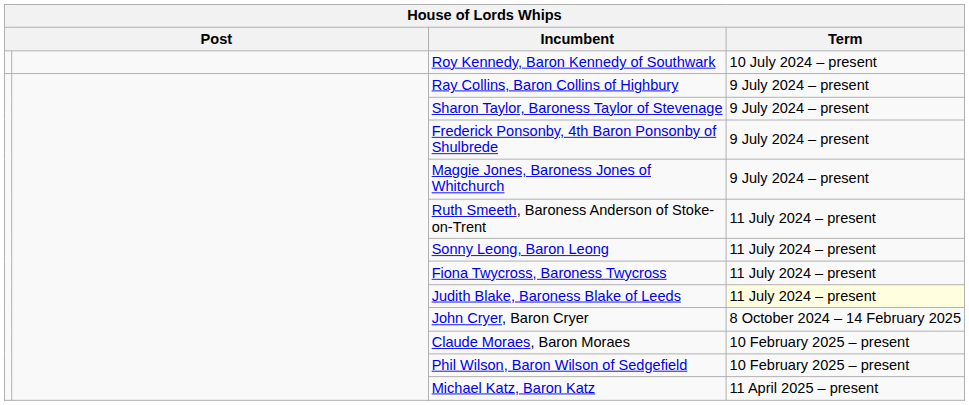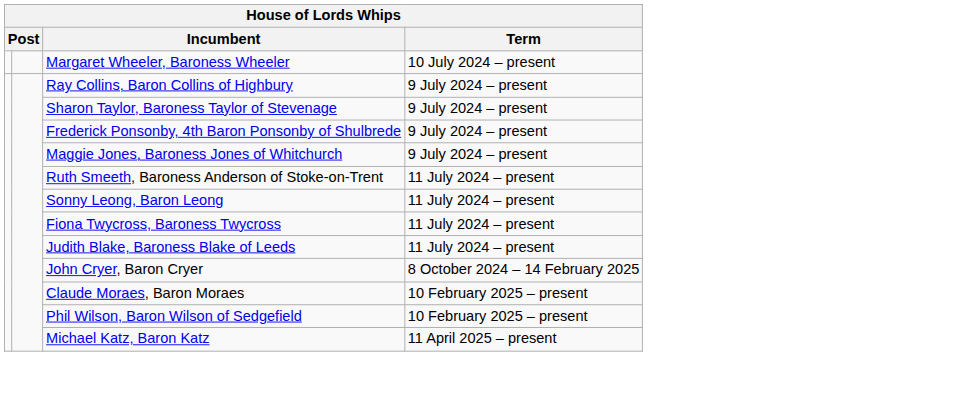- row: (574, 62)
+ row: (168, 62)
(803, 296) lightyellow background -> (481, 246) no background
